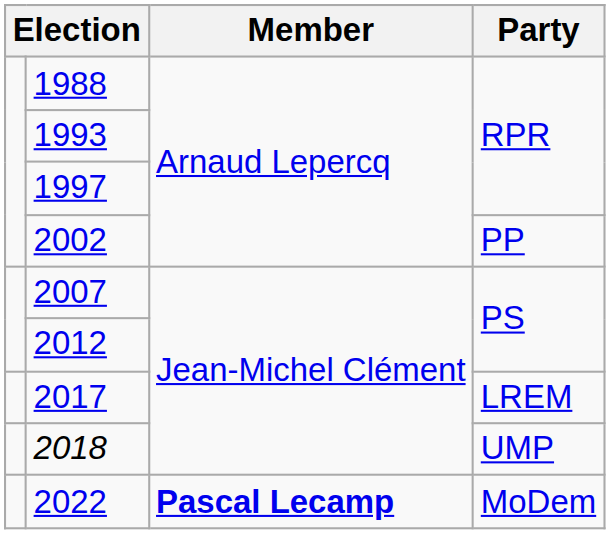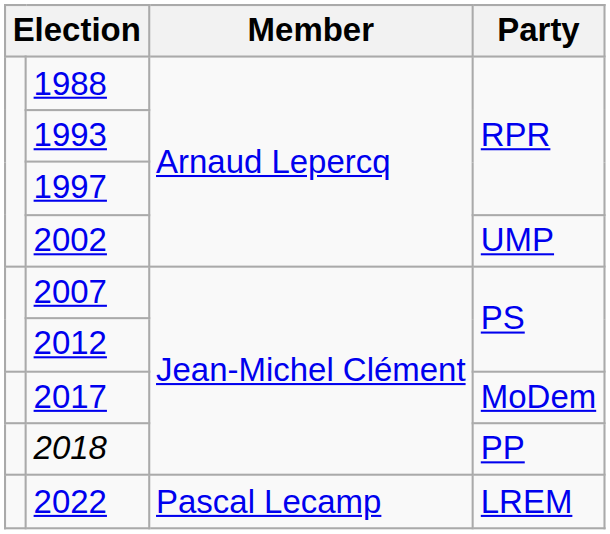(503, 239) PP -> (517, 239) UMP
(527, 396) LREM -> (538, 396) MoDem
(517, 448) UMP -> (503, 448) PP
(275, 501) bold -> (269, 501) normal
(538, 501) MoDem -> (527, 501) LREM
